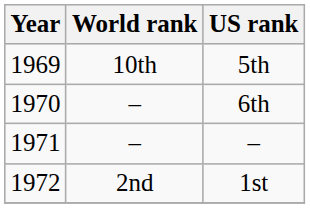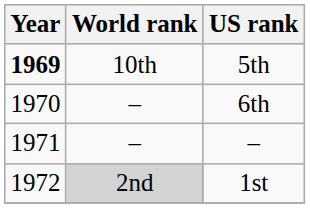(35, 63) normal -> (35, 63) bold
(135, 182) no background -> (135, 182) lightgrey background
